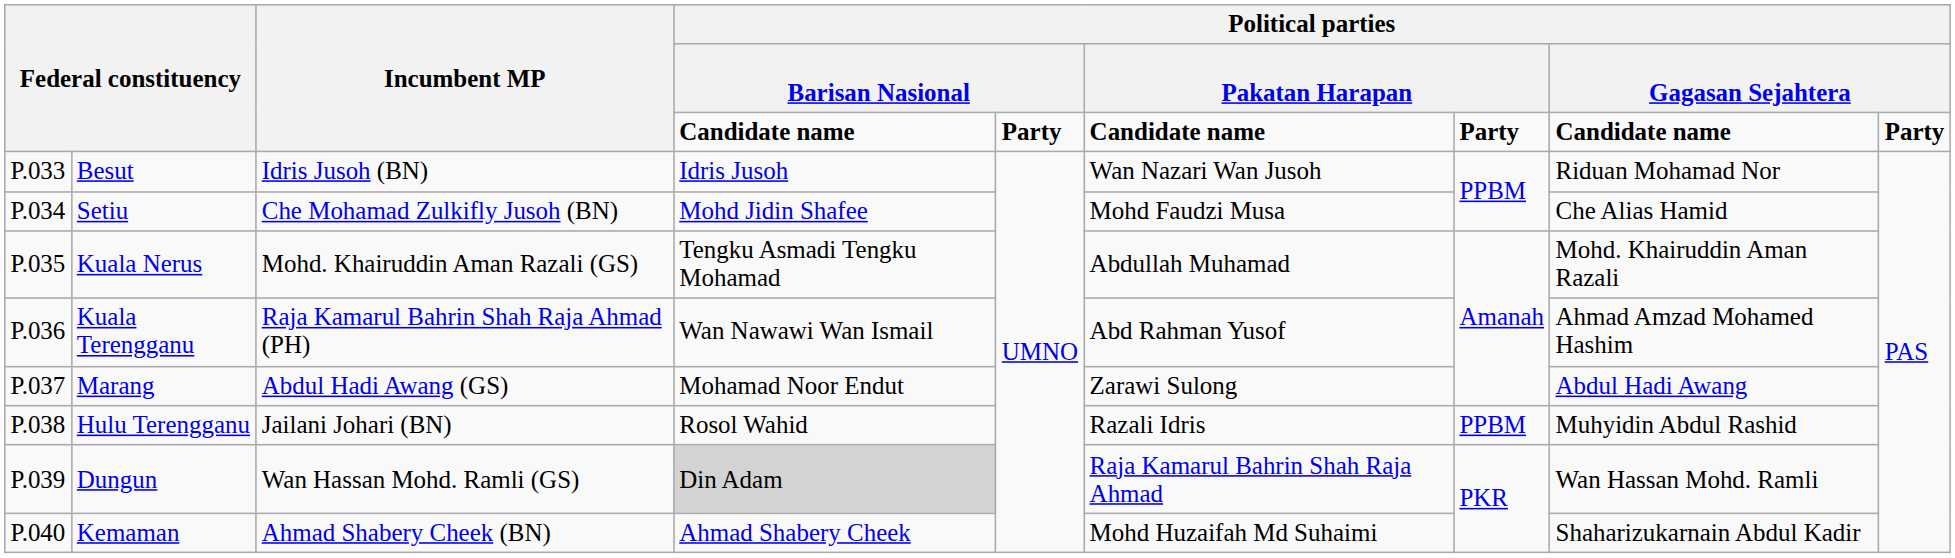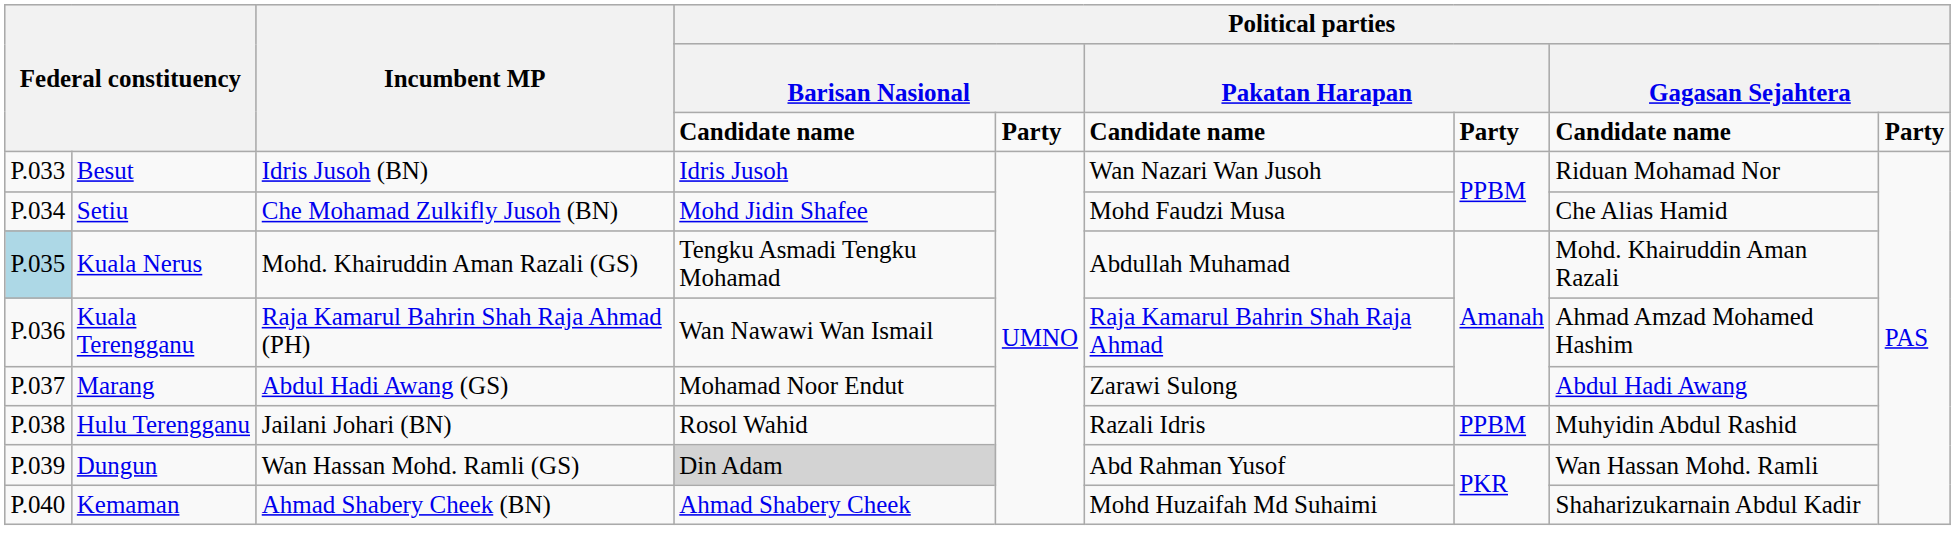(38, 264) no background -> (38, 264) lightblue background
(1188, 332) Abd Rahman Yusof -> (1250, 332) Raja Kamarul Bahrin Shah Raja Ahmad
(1250, 478) Raja Kamarul Bahrin Shah Raja Ahmad -> (1188, 464) Abd Rahman Yusof
